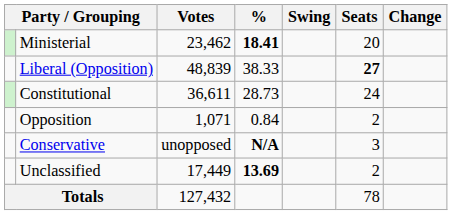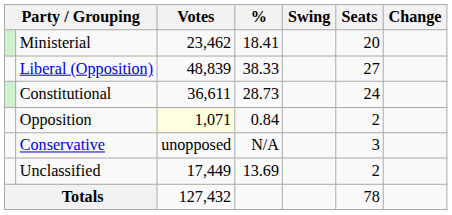(261, 42) bold -> (261, 42) normal
(372, 68) bold -> (372, 68) normal
(213, 119) no background -> (213, 119) lightyellow background
(265, 145) bold -> (265, 145) normal
(261, 171) bold -> (261, 171) normal
